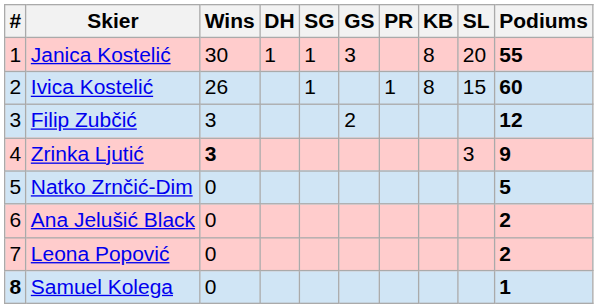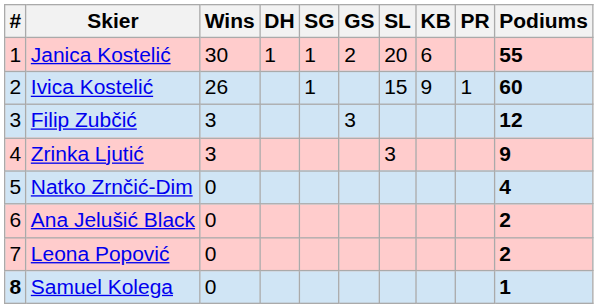columns swapped: (476, 21) <-> (399, 21)
(350, 54) 3 -> (350, 54) 2
(429, 54) 8 -> (426, 54) 6
(429, 87) 8 -> (426, 87) 9
(350, 120) 2 -> (350, 120) 3
(211, 154) bold -> (211, 154) normal
(505, 187) 5 -> (505, 187) 4
